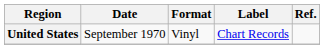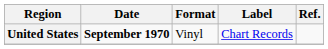(125, 34) normal -> (127, 34) bold
